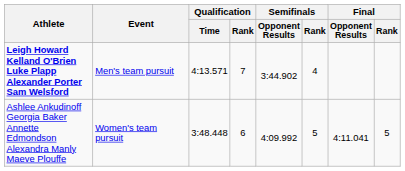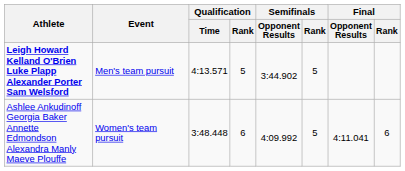(243, 71) 7 -> (243, 71) 5
(315, 71) 4 -> (315, 71) 5
(387, 133) 5 -> (387, 133) 6
